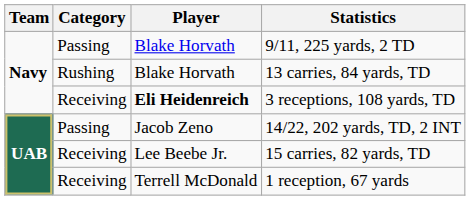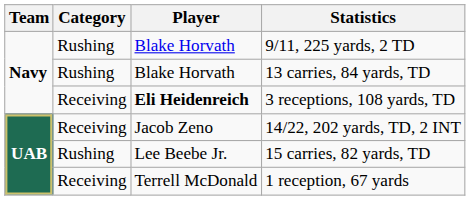(83, 45) Passing -> (86, 45) Rushing
(83, 126) Passing -> (92, 126) Receiving
(92, 153) Receiving -> (86, 153) Rushing
